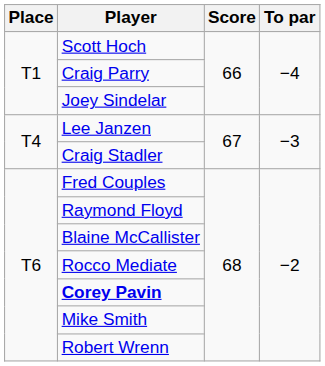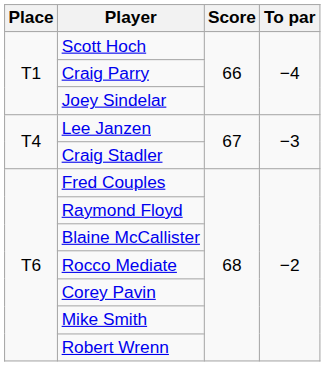(112, 292) bold -> (109, 292) normal
